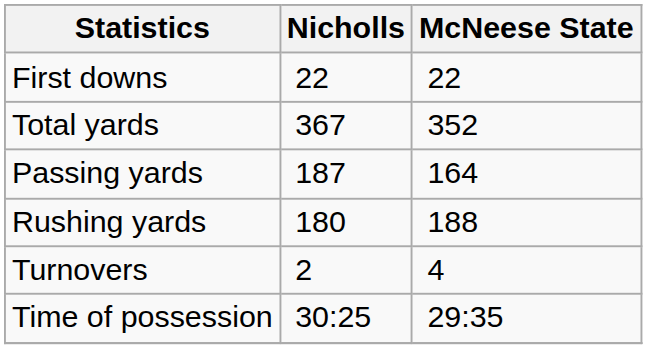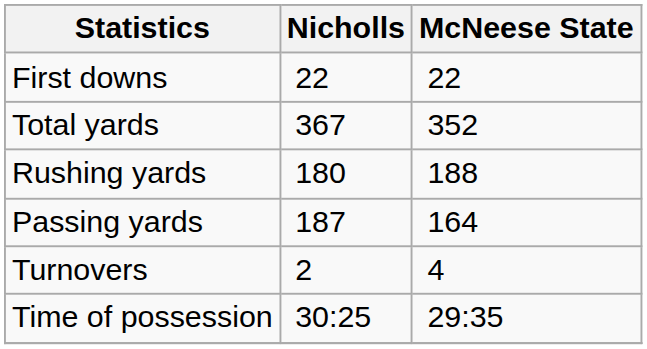rows swapped: (109, 221) <-> (107, 173)
